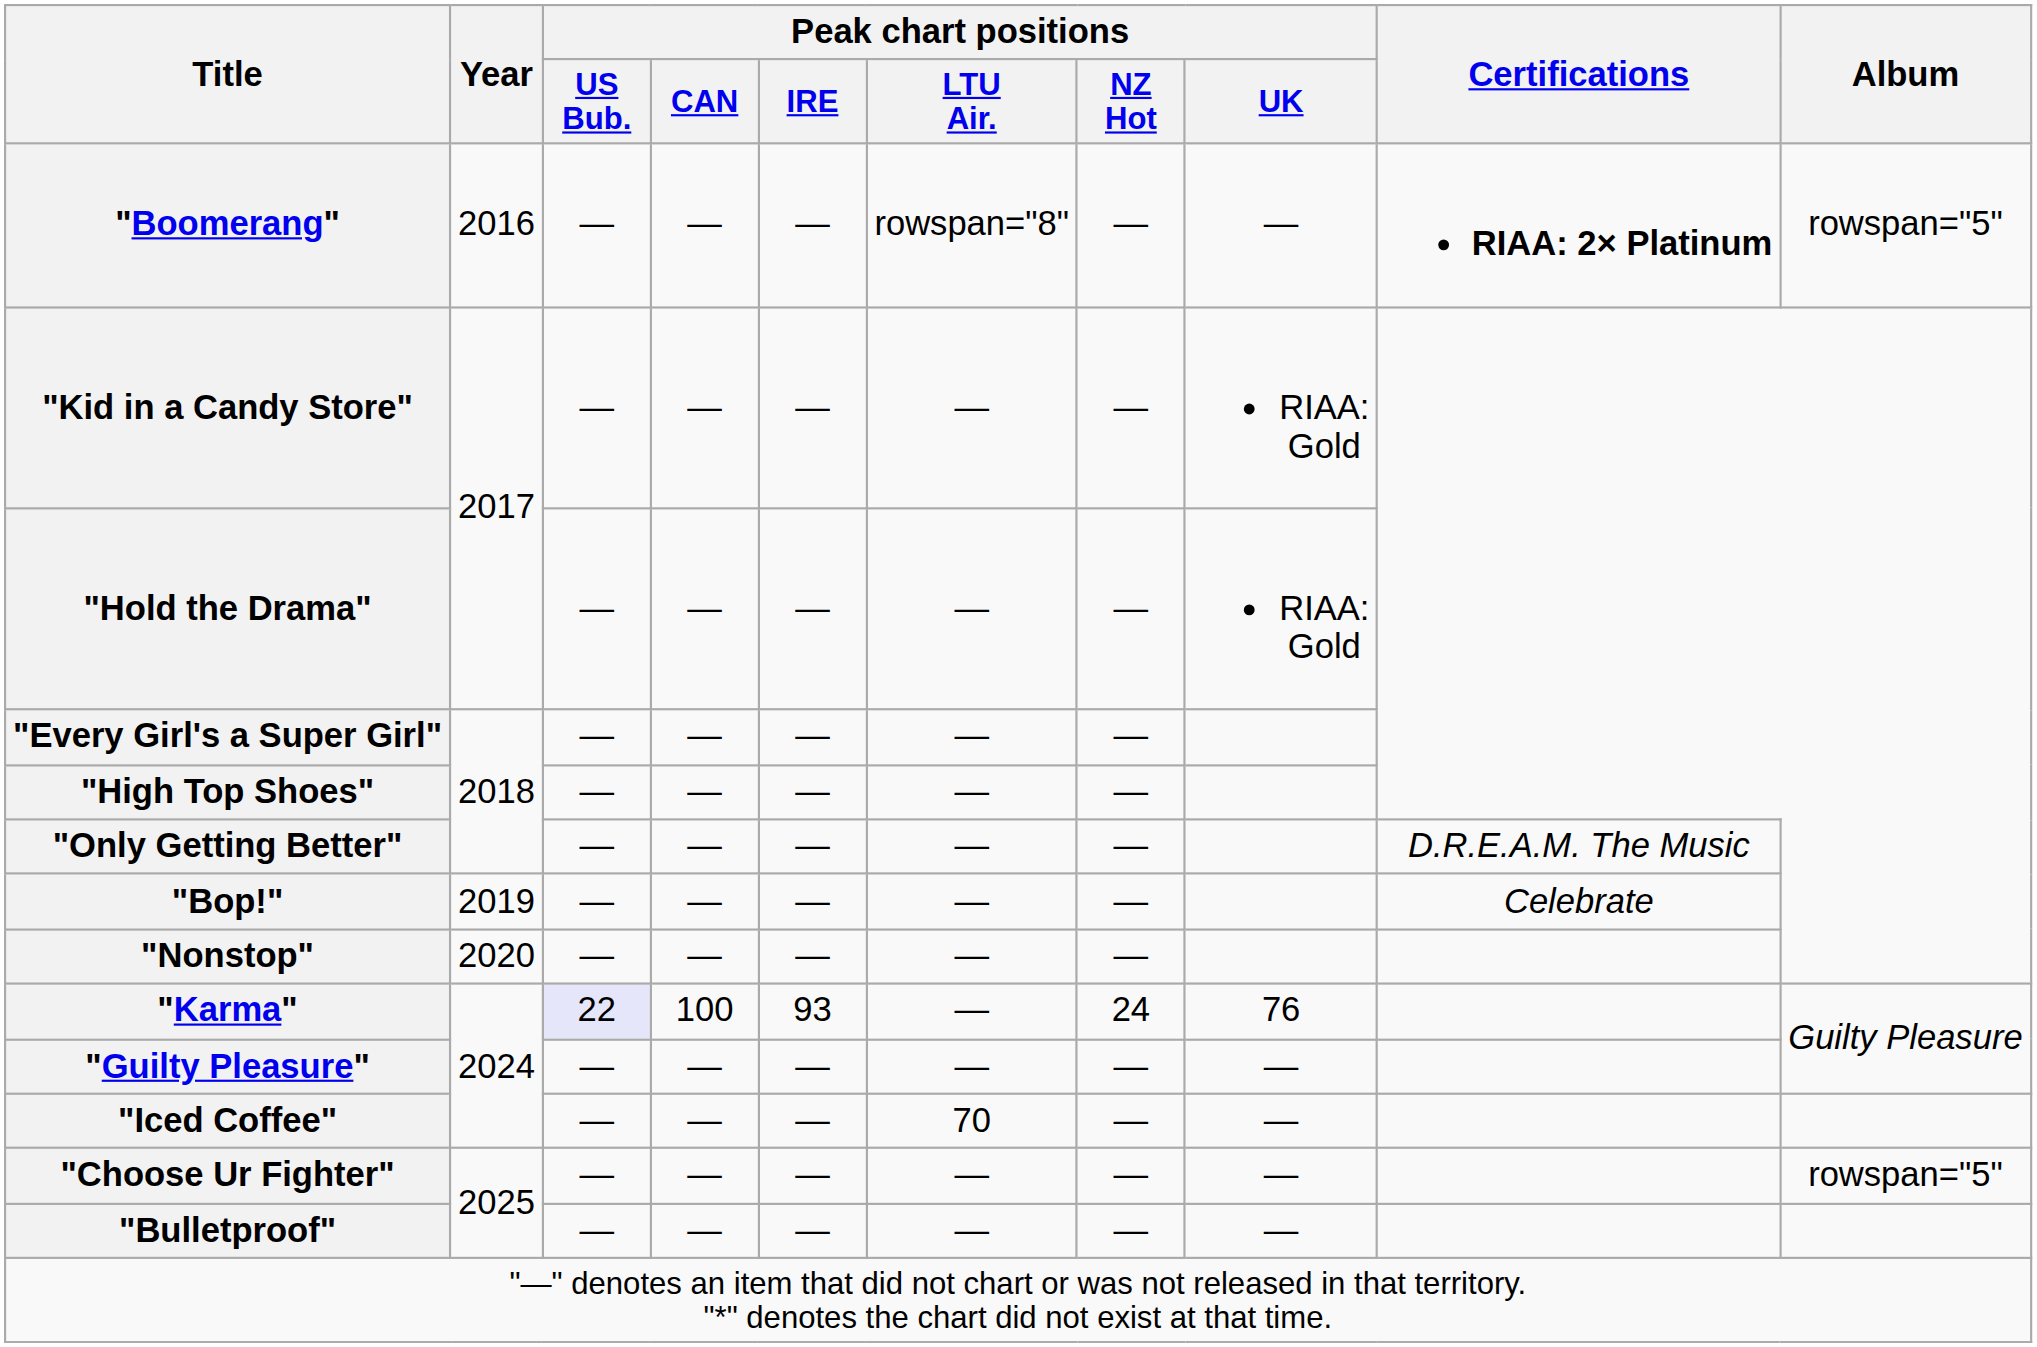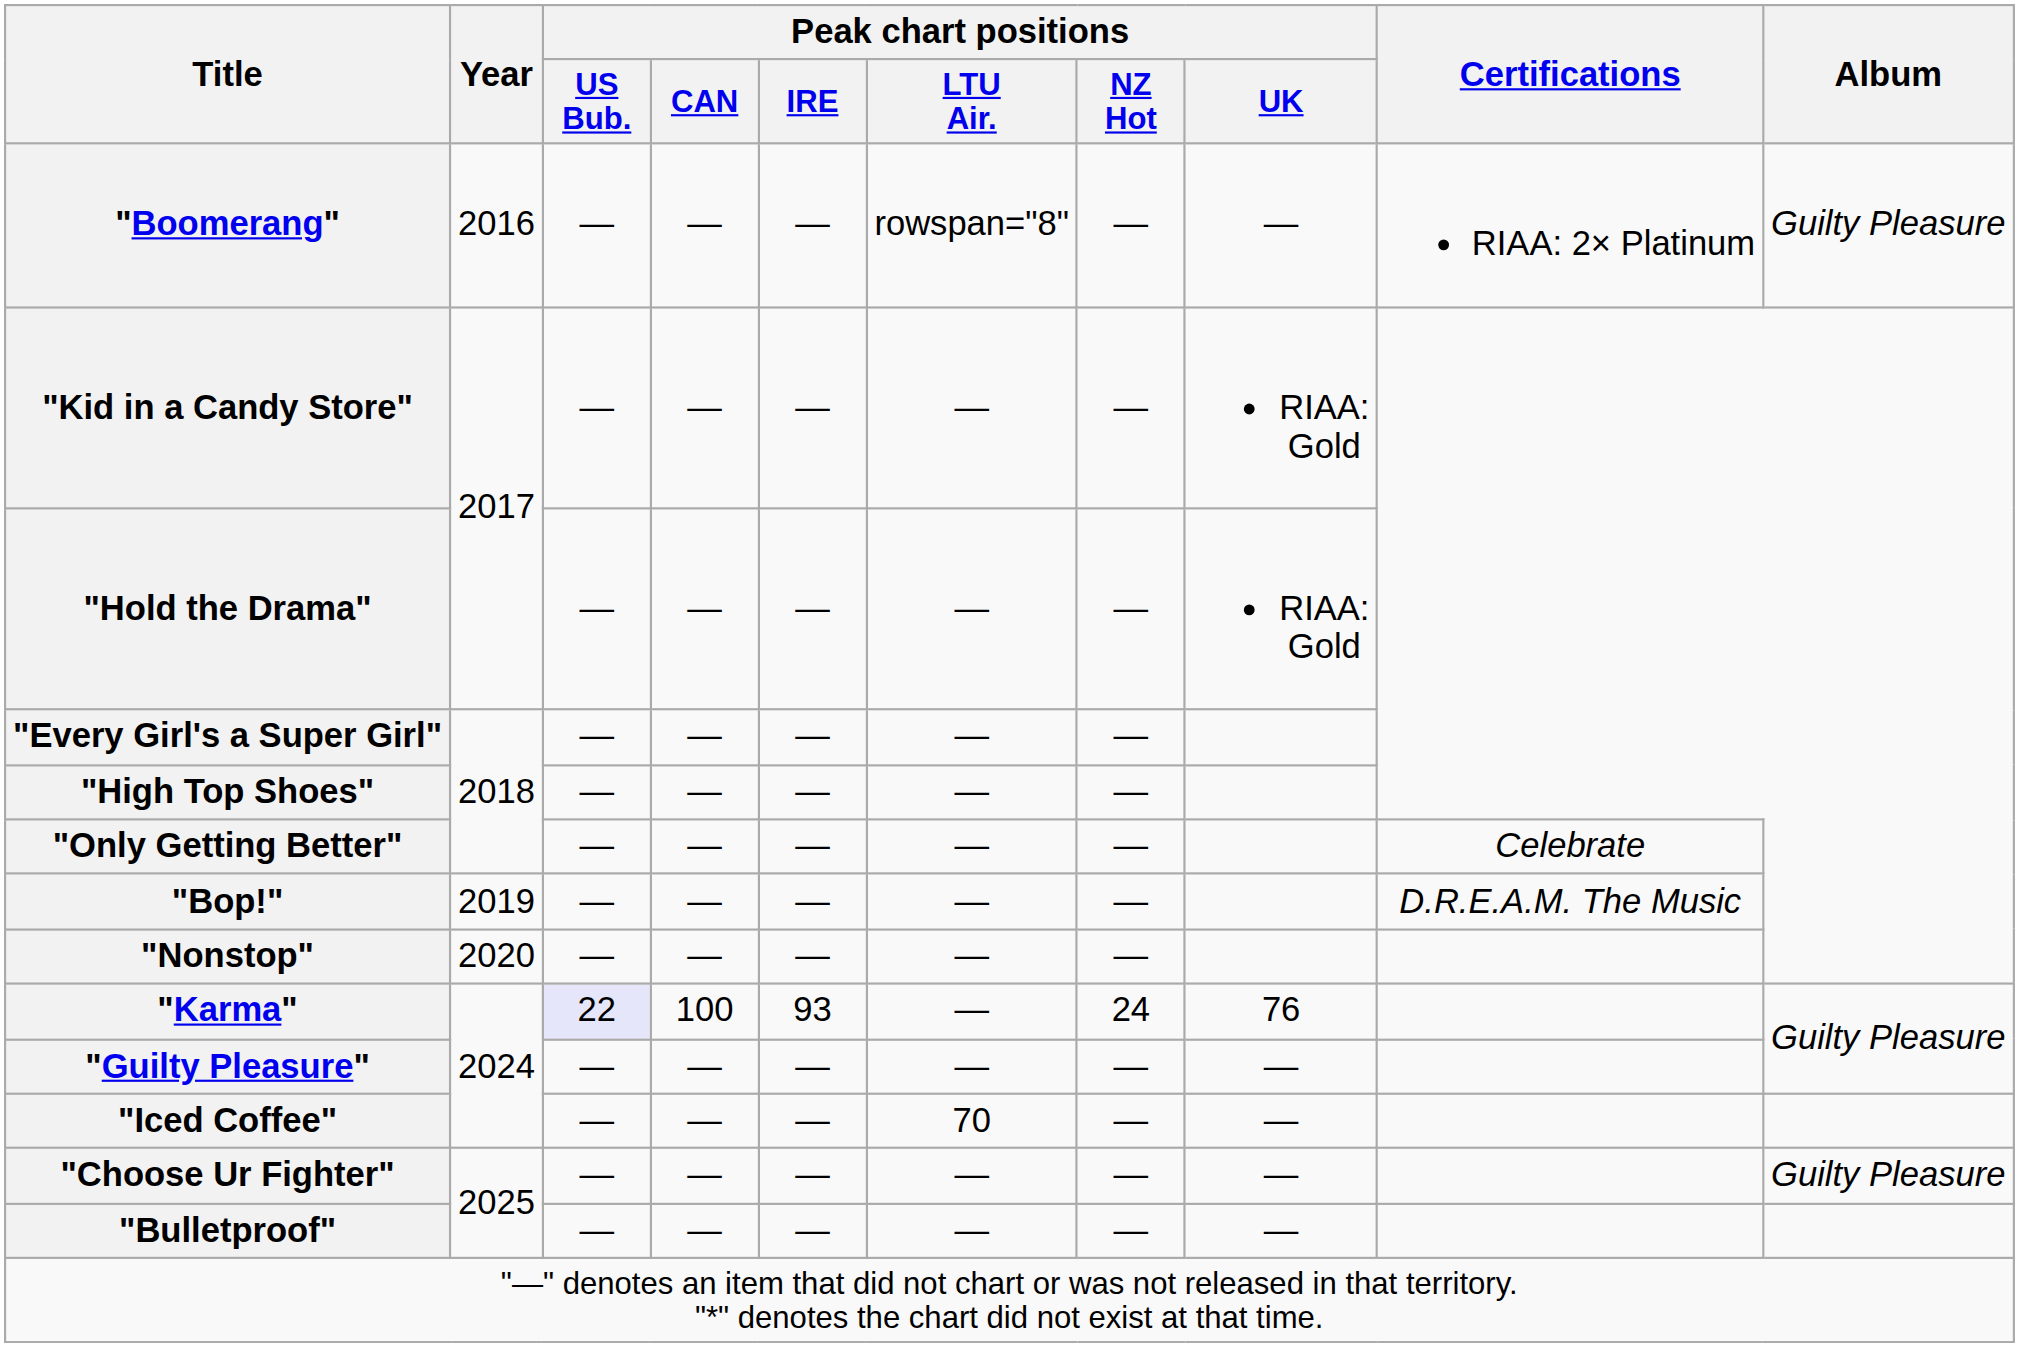(1579, 244) bold -> (1570, 244) normal
(1905, 224) rowspan="5" -> (1888, 224) Guilty Pleasure
(1579, 846) D.R.E.A.M. The Music -> (1570, 846) Celebrate
(1579, 901) Celebrate -> (1570, 901) D.R.E.A.M. The Music
(1905, 1175) rowspan="5" -> (1888, 1175) Guilty Pleasure
